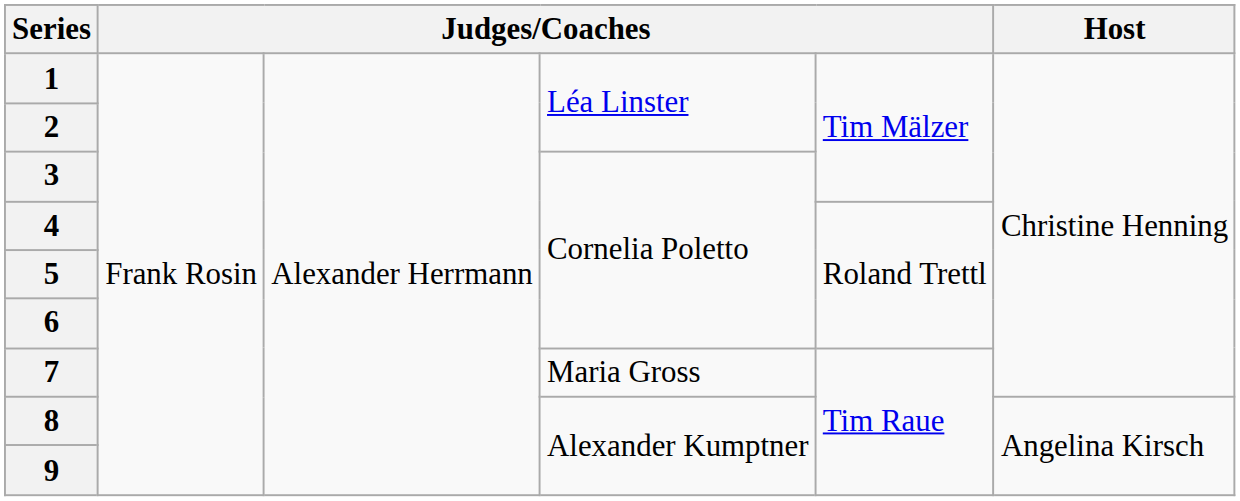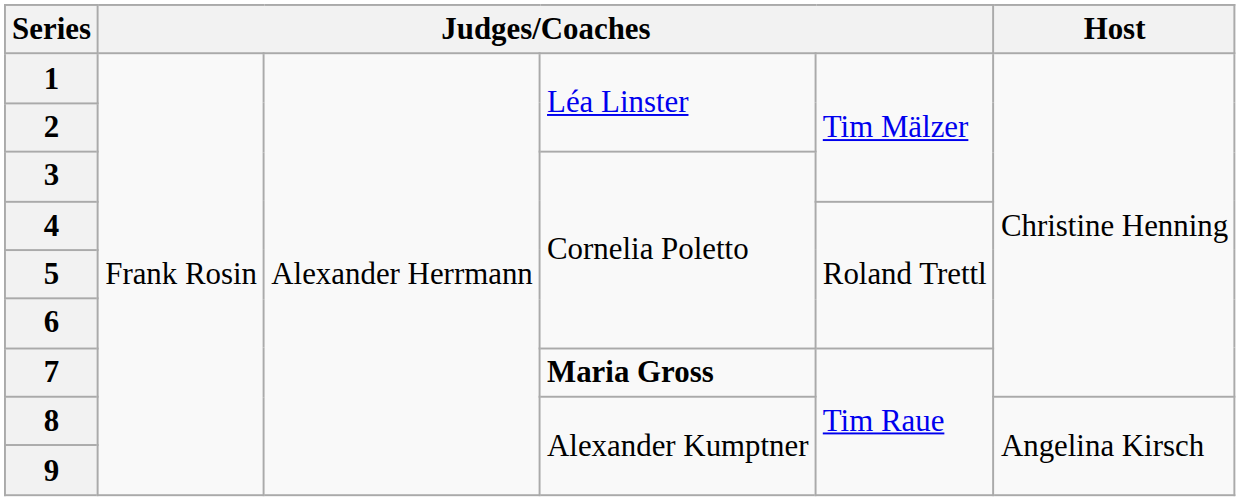(624, 371) normal -> (630, 371) bold
